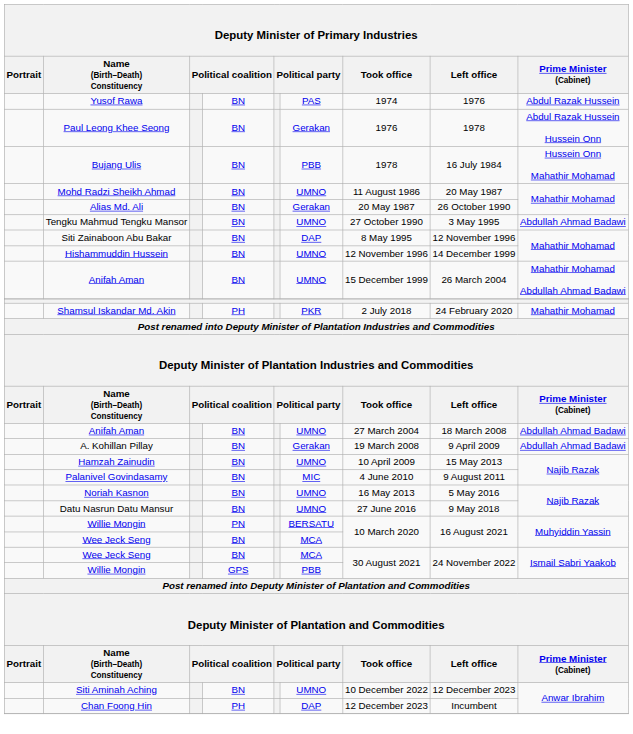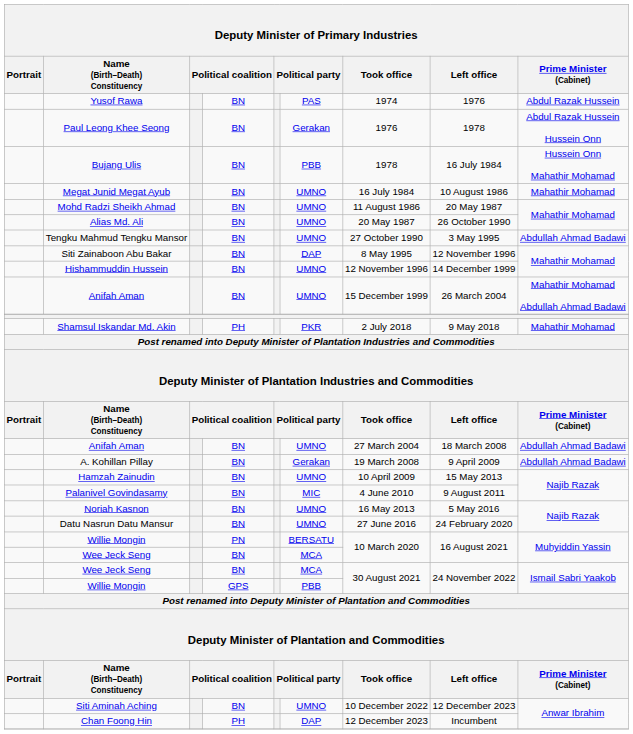+ row: (116, 191)
(311, 207) Gerakan -> (311, 222) UMNO
(474, 311) 24 February 2020 -> (474, 326) 9 May 2018
(474, 508) 9 May 2018 -> (474, 524) 24 February 2020
